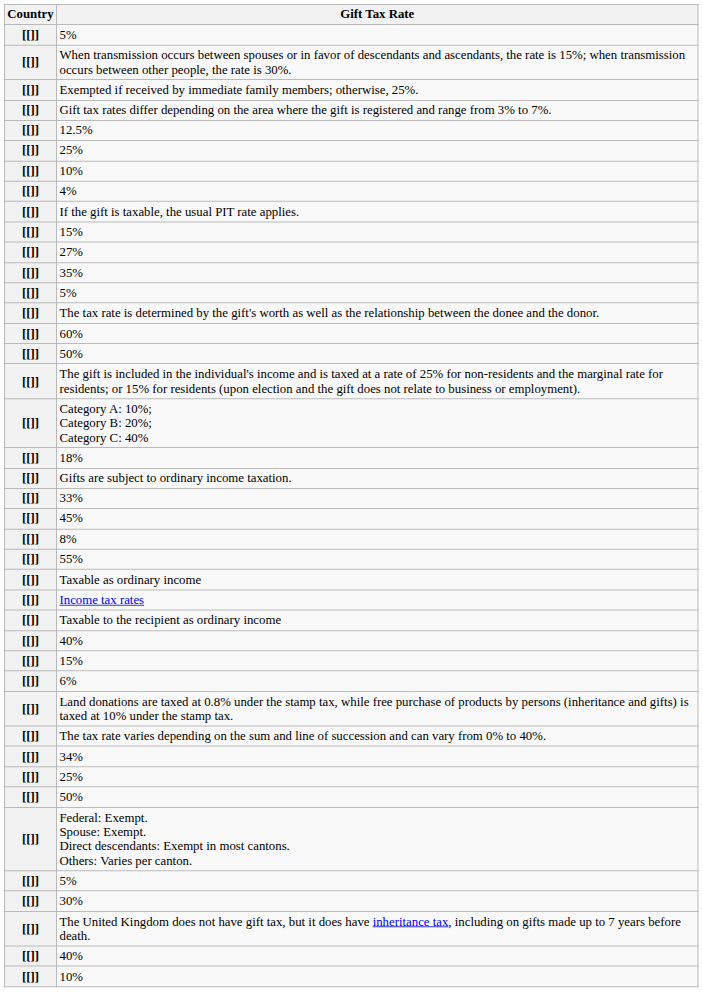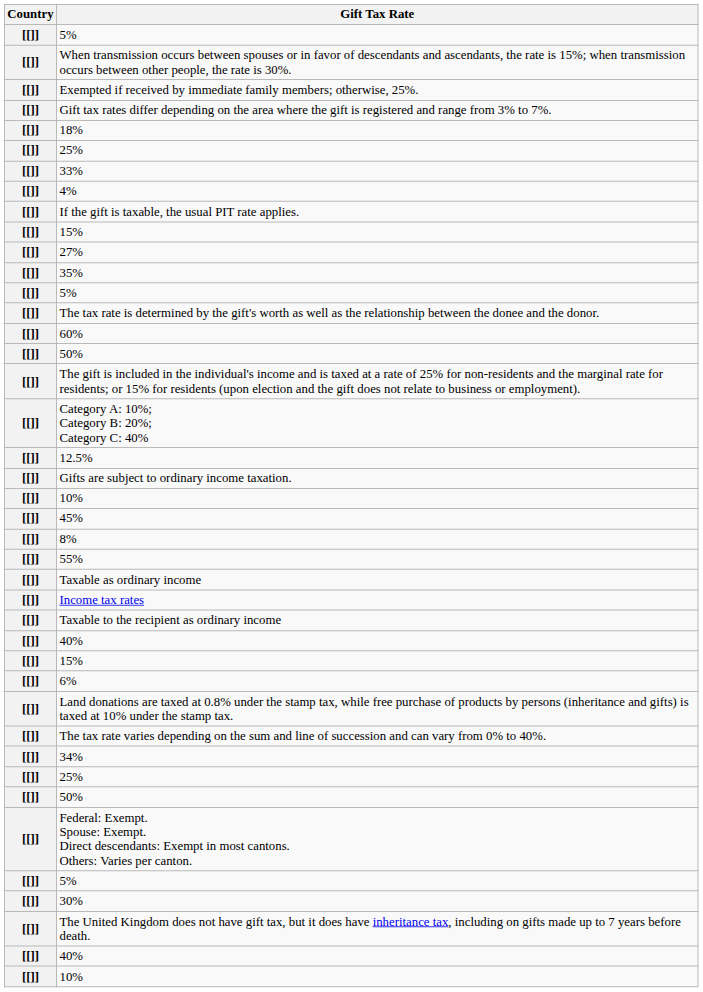(76, 130) 12.5% -> (71, 130) 18%
(71, 171) 10% -> (71, 171) 33%
(71, 457) 18% -> (76, 457) 12.5%
(71, 498) 33% -> (71, 498) 10%
